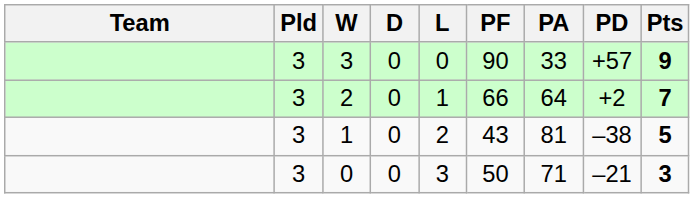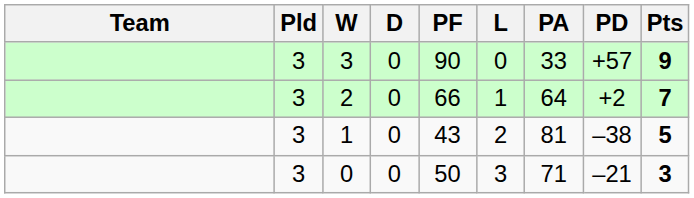columns swapped: (442, 23) <-> (495, 23)
